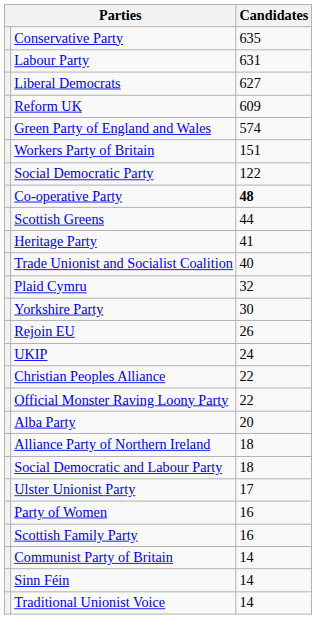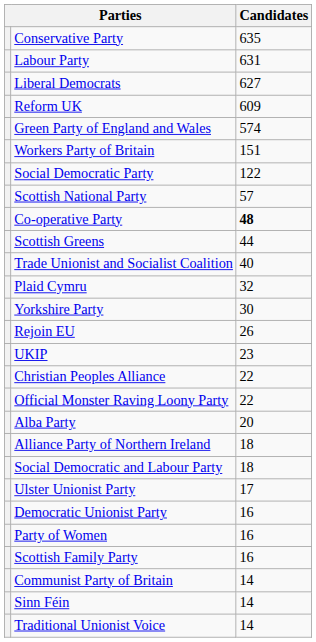+ row: (80, 196)
- row: (56, 241)
(247, 354) 24 -> (247, 354) 23
+ row: (91, 512)
